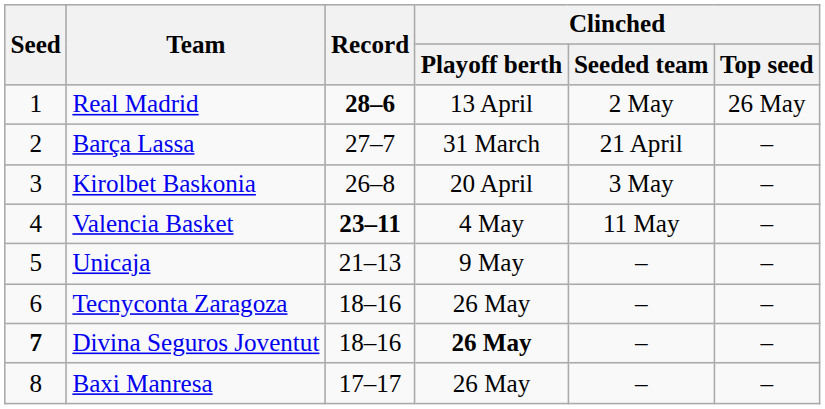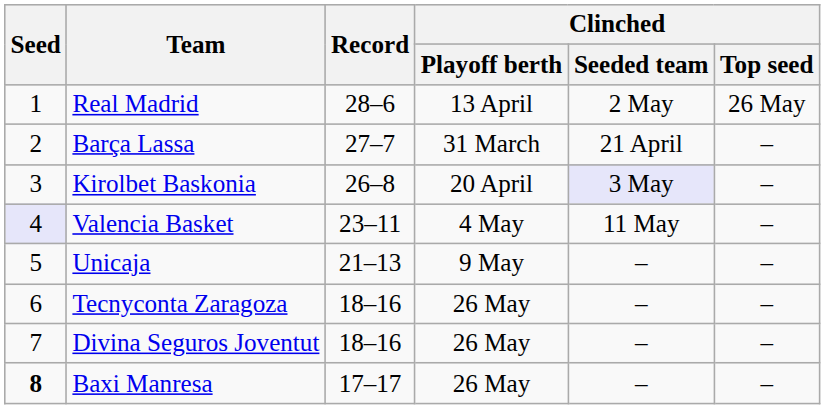(370, 104) bold -> (370, 104) normal
(641, 183) no background -> (641, 183) lavender background
(36, 223) no background -> (36, 223) lavender background
(370, 223) bold -> (370, 223) normal
(36, 343) bold -> (36, 343) normal
(491, 343) bold -> (491, 343) normal
(36, 382) normal -> (36, 382) bold
